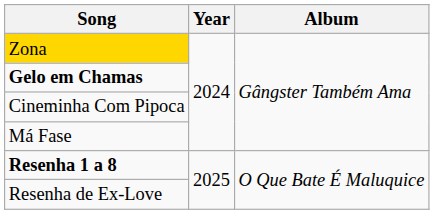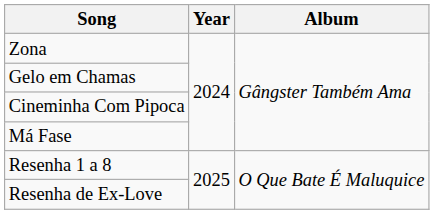(28, 48) gold background -> (28, 48) no background
(76, 77) bold -> (72, 77) normal
(63, 164) bold -> (60, 164) normal
